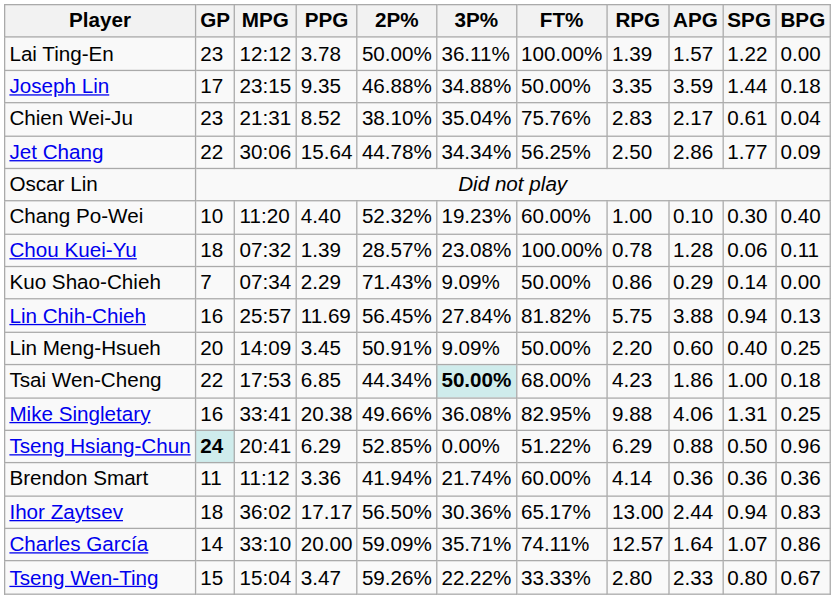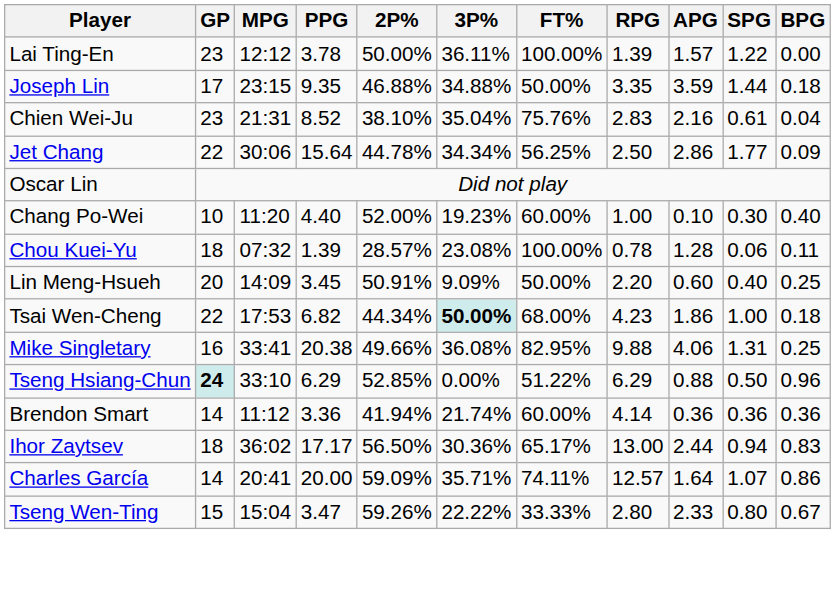(693, 119) 2.17 -> (693, 119) 2.16
(397, 217) 52.32% -> (397, 217) 52.00%
- row: (85, 282)
- row: (78, 315)
(321, 380) 6.85 -> (321, 315) 6.82
(265, 446) 20:41 -> (265, 380) 33:10
(211, 479) 11 -> (212, 413) 14
(265, 544) 33:10 -> (265, 479) 20:41
